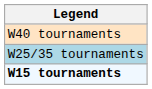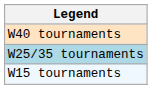(64, 74) bold -> (64, 74) normal
